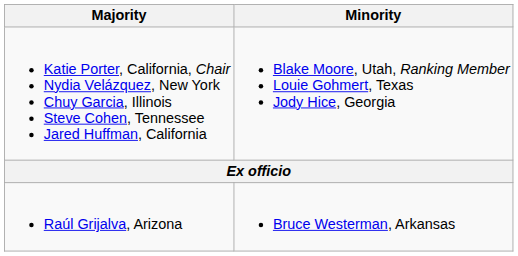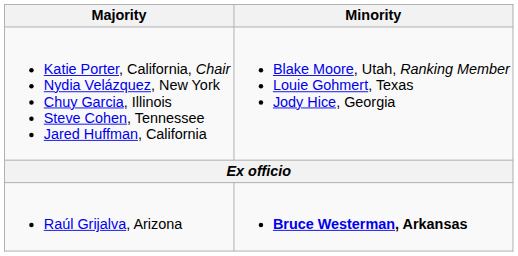(373, 225) normal -> (373, 225) bold
